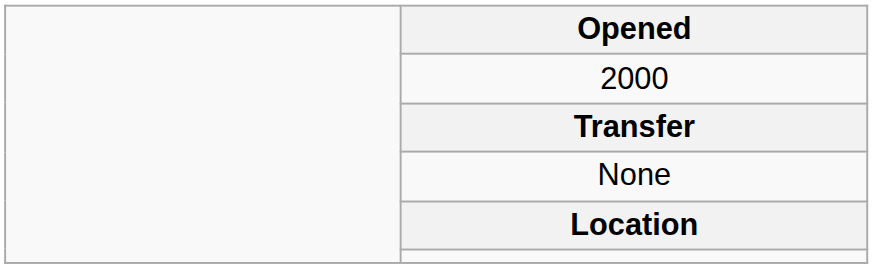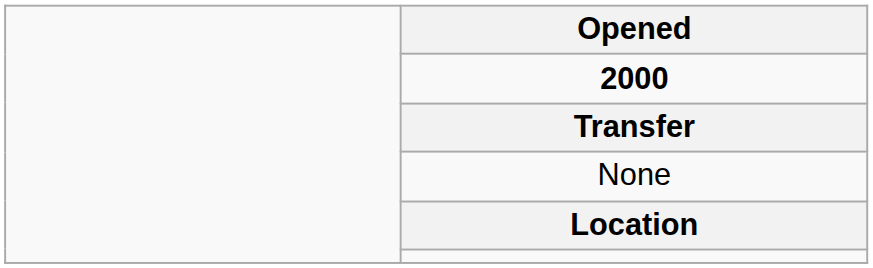(634, 78) normal -> (634, 78) bold
